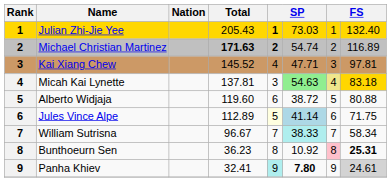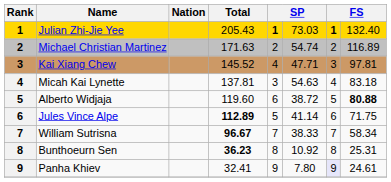(334, 30) normal -> (334, 30) bold
(238, 47) bold -> (238, 47) normal
(275, 47) bold -> (275, 47) normal
(305, 82) lightgreen background -> (305, 82) no background
(334, 82) khaki background -> (334, 82) no background
(363, 82) gold background -> (363, 82) no background
(363, 99) normal -> (363, 99) bold
(238, 116) normal -> (238, 116) bold
(275, 116) lightyellow background -> (275, 116) no background
(305, 116) lightblue background -> (305, 116) no background
(238, 133) normal -> (238, 133) bold
(305, 133) paleturquoise background -> (305, 133) no background
(238, 151) normal -> (238, 151) bold
(334, 151) pink background -> (334, 151) no background
(363, 151) bold -> (363, 151) normal
(275, 168) paleturquoise background -> (275, 168) no background
(305, 168) bold -> (305, 168) normal
(334, 168) no background -> (334, 168) lavender background
(363, 168) lightgrey background -> (363, 168) no background
